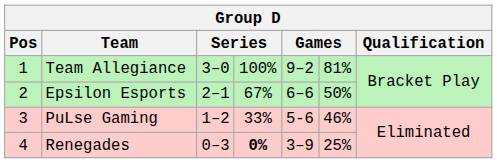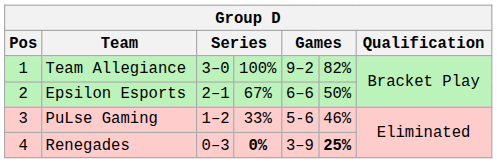(337, 69) 81% -> (337, 69) 82%
(337, 145) normal -> (337, 145) bold
